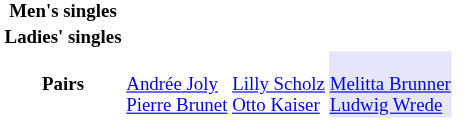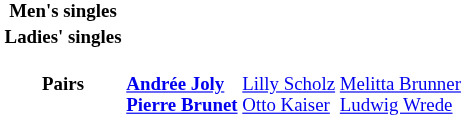(177, 94) normal -> (182, 94) bold
(390, 94) lavender background -> (400, 94) no background
